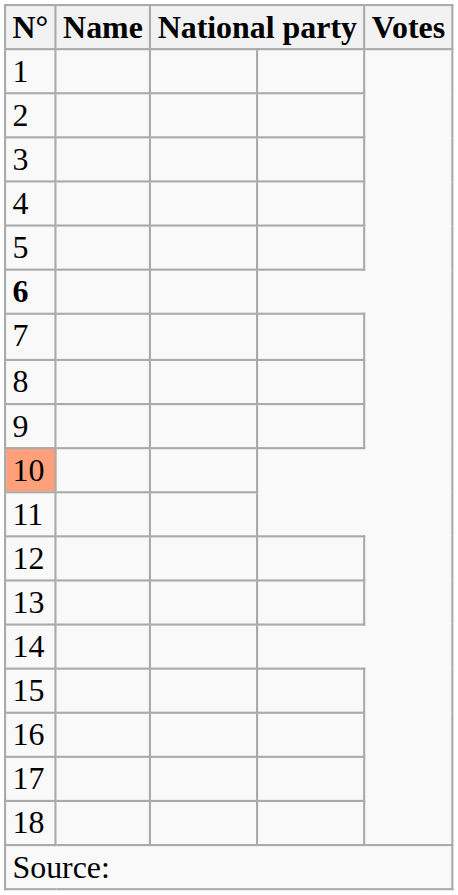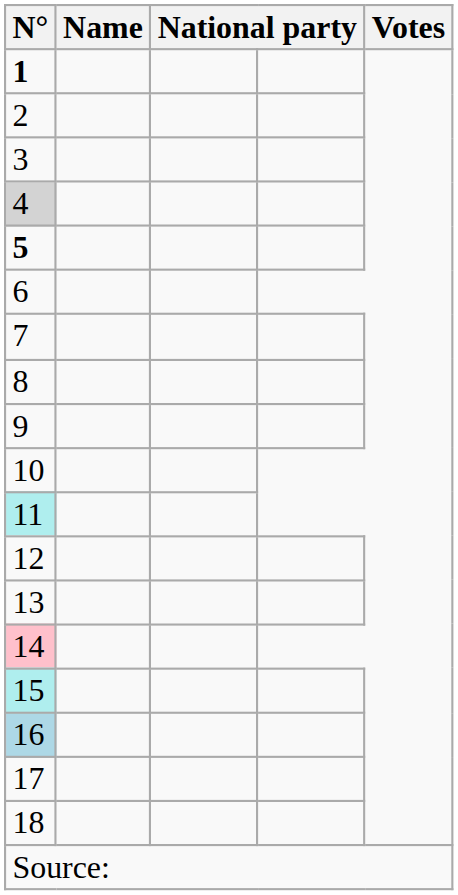(20, 71) normal -> (20, 71) bold
(20, 203) no background -> (20, 203) lightgrey background
(20, 247) normal -> (20, 247) bold
(20, 292) bold -> (20, 292) normal
(28, 469) lightsalmon background -> (28, 469) no background
(28, 513) no background -> (28, 513) paleturquoise background
(28, 646) no background -> (28, 646) pink background
(28, 690) no background -> (28, 690) paleturquoise background
(28, 734) no background -> (28, 734) lightblue background
